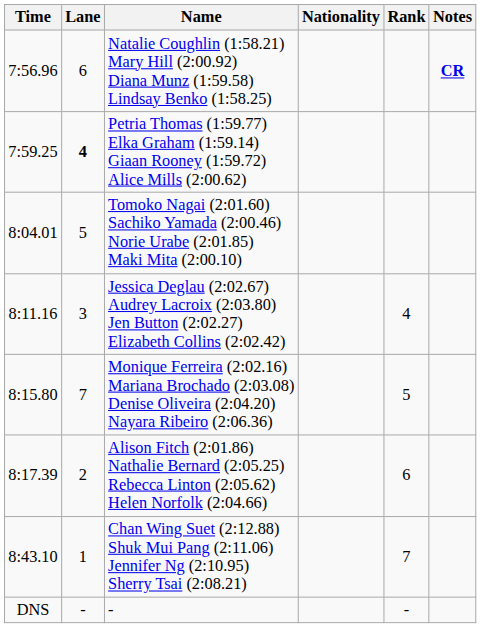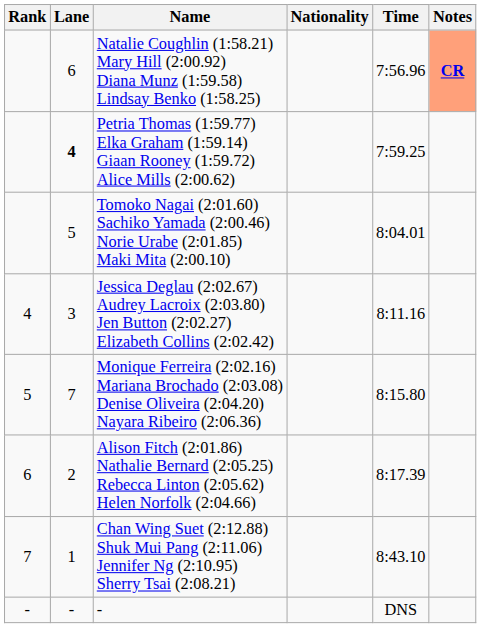columns swapped: (406, 17) <-> (33, 17)
(453, 70) no background -> (453, 70) lightsalmon background
